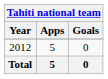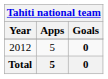(86, 47) normal -> (86, 47) bold
